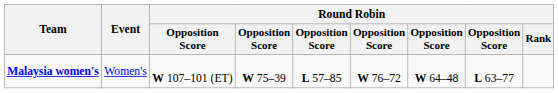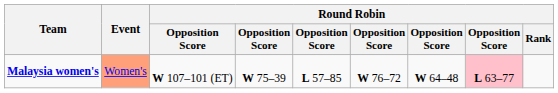(126, 71) no background -> (126, 71) lightsalmon background
(494, 78) no background -> (494, 78) pink background
